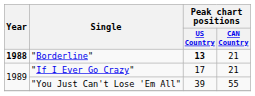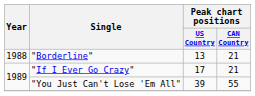(17, 56) bold -> (17, 56) normal
(200, 56) bold -> (200, 56) normal
